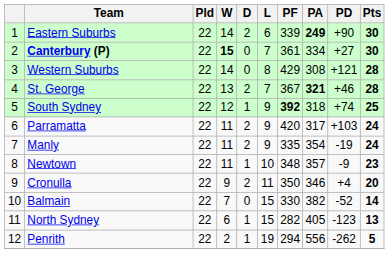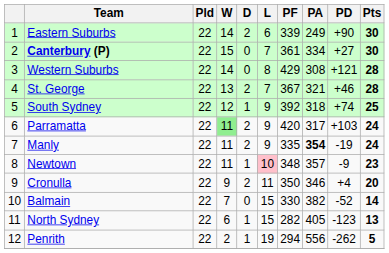(315, 32) bold -> (315, 32) normal
(227, 51) bold -> (227, 51) normal
(315, 88) bold -> (315, 88) normal
(290, 107) bold -> (290, 107) normal
(227, 126) no background -> (227, 126) lightgreen background
(315, 145) normal -> (315, 145) bold
(267, 164) no background -> (267, 164) pink background
